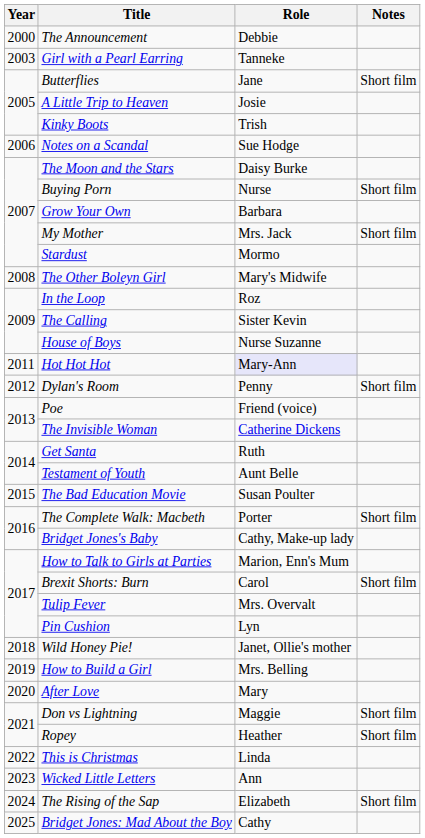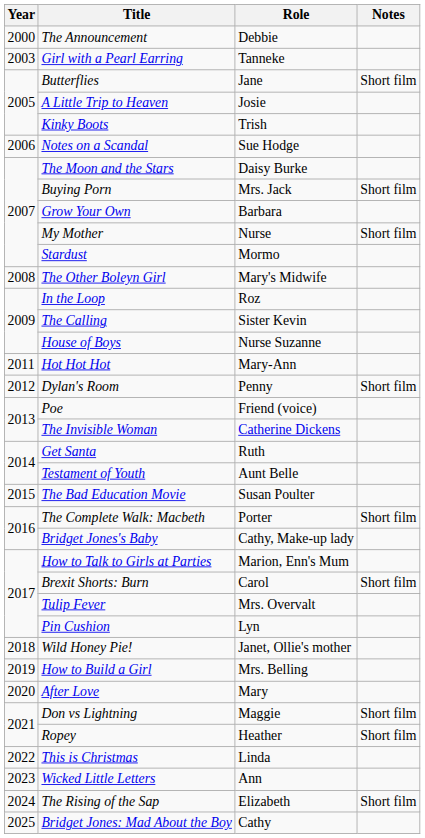(255, 189) Nurse -> (265, 189) Mrs. Jack
(265, 233) Mrs. Jack -> (255, 233) Nurse
(267, 364) lavender background -> (267, 364) no background
